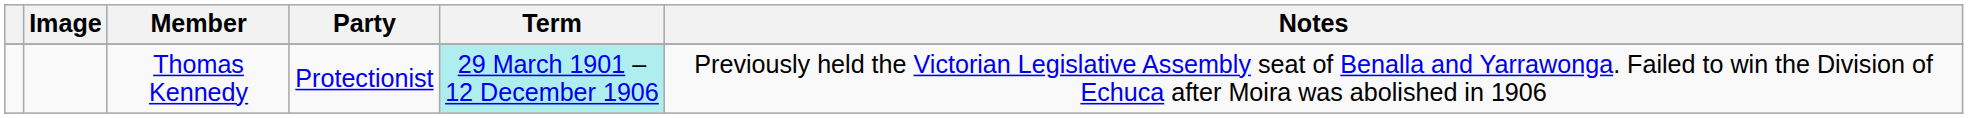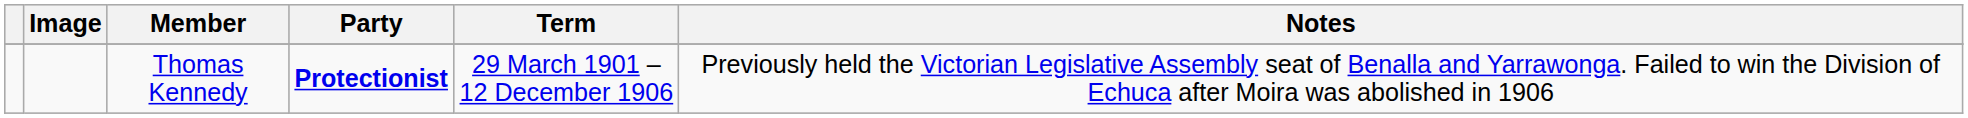(364, 78) normal -> (371, 78) bold
(552, 78) paleturquoise background -> (566, 78) no background
